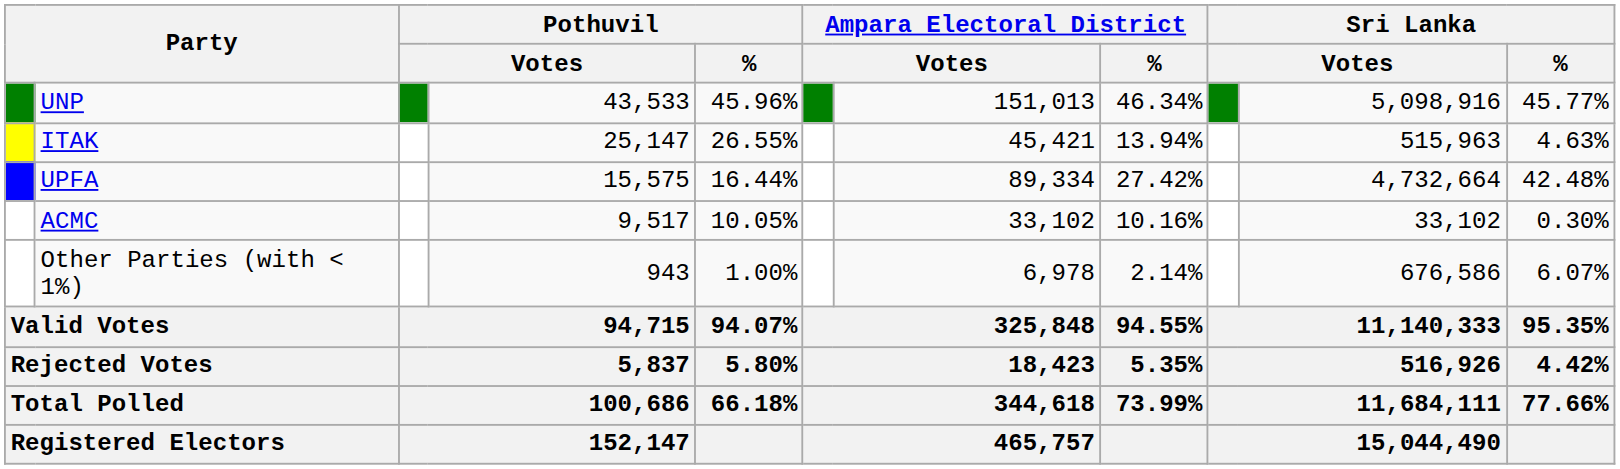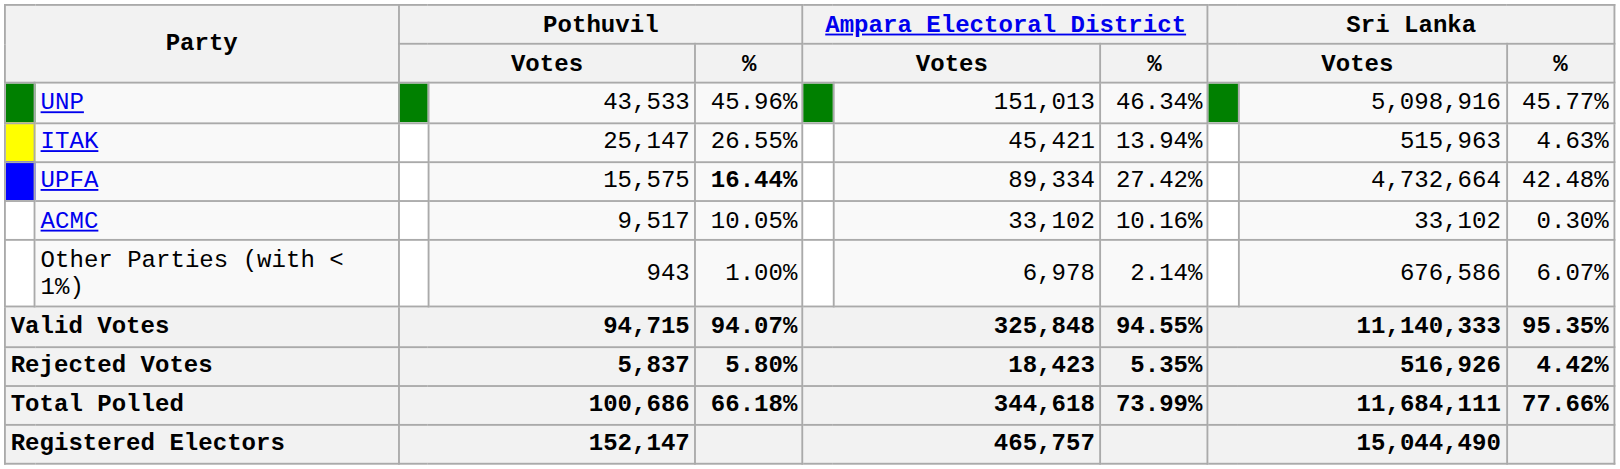(754, 181) normal -> (754, 181) bold
